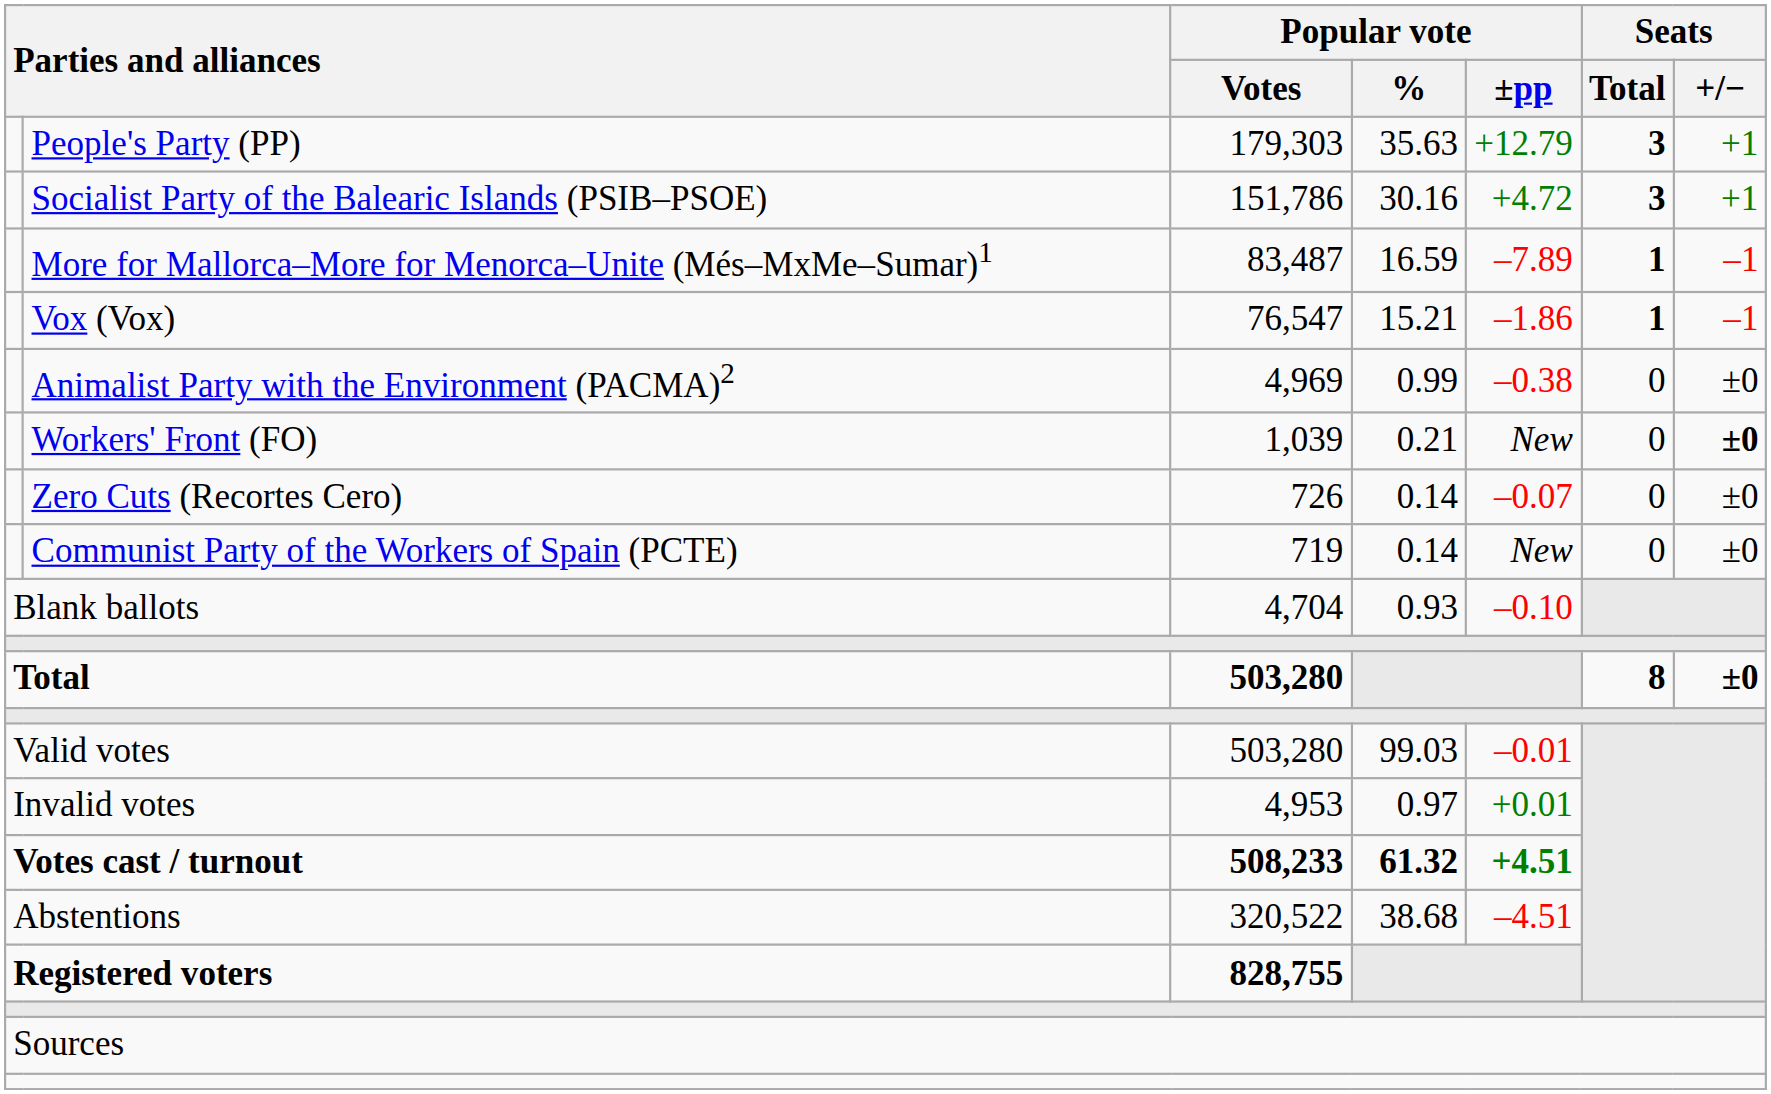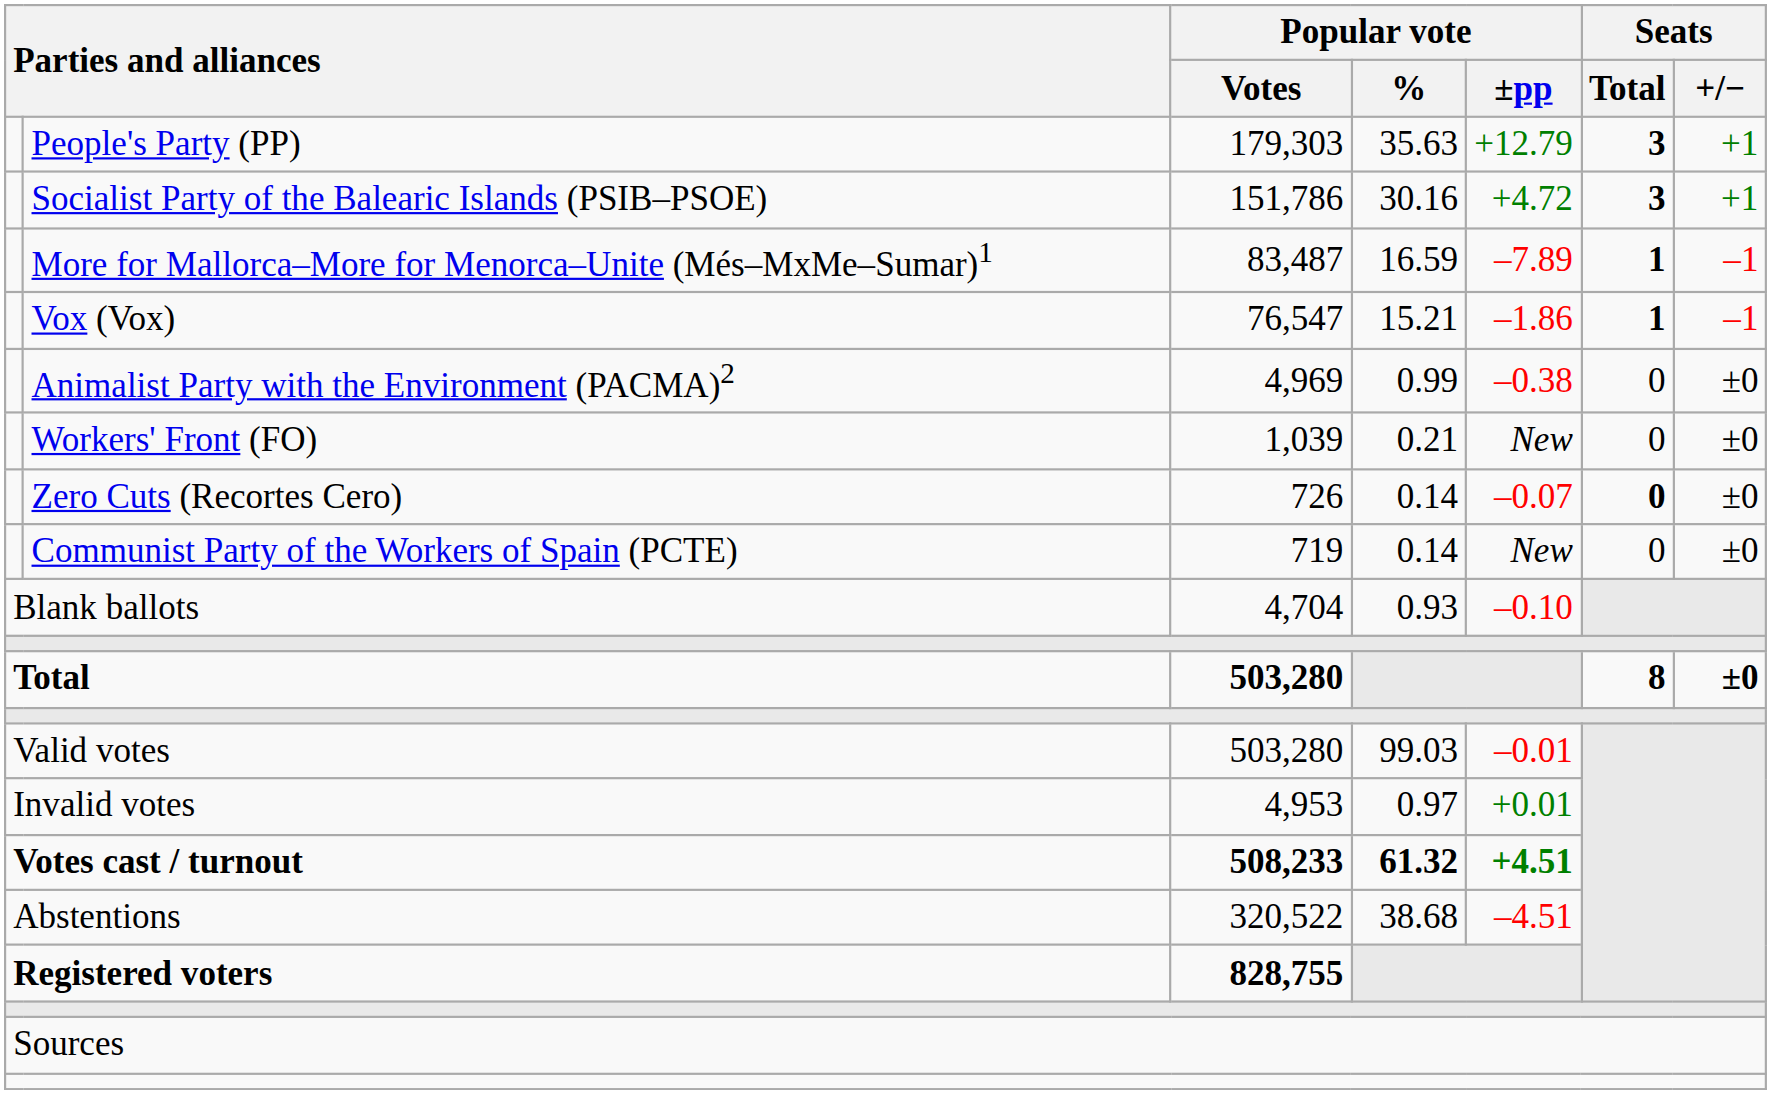(1740, 440) bold -> (1740, 440) normal
(1657, 495) normal -> (1657, 495) bold
